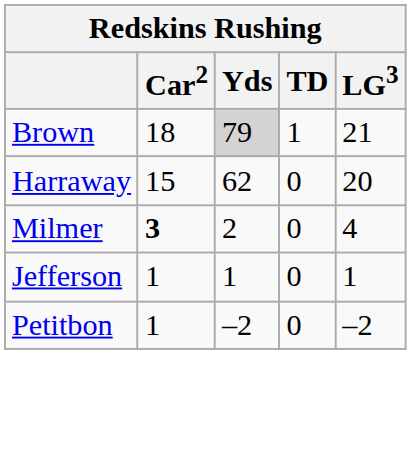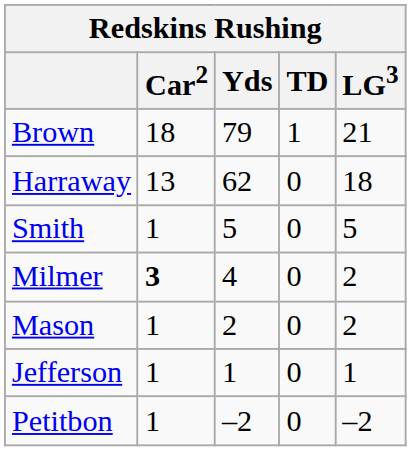(237, 132) lightgrey background -> (237, 132) no background
(160, 180) 15 -> (160, 180) 13
(357, 180) 20 -> (357, 180) 18
+ row: (48, 228)
(230, 228) 2 -> (230, 276) 4
(350, 228) 4 -> (350, 276) 2
+ row: (53, 324)
